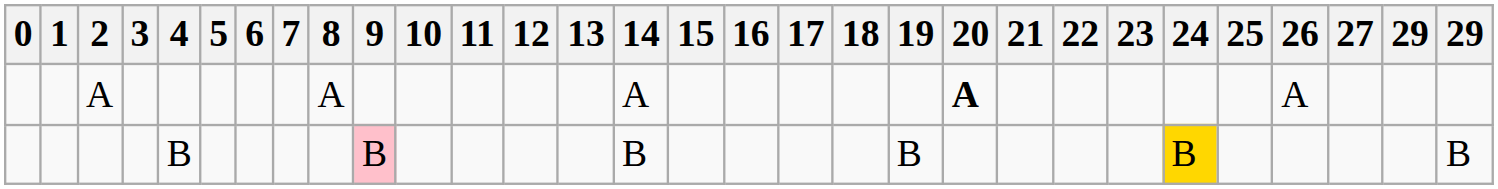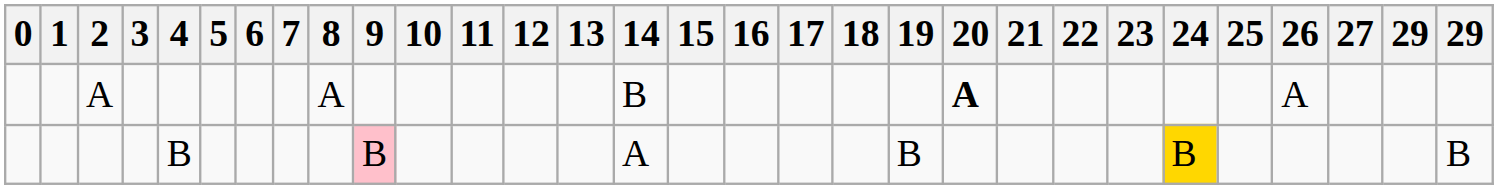(636, 93) A -> (635, 93) B
(635, 153) B -> (636, 153) A
